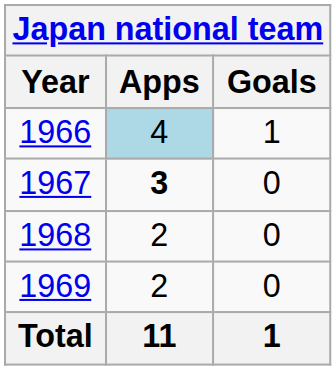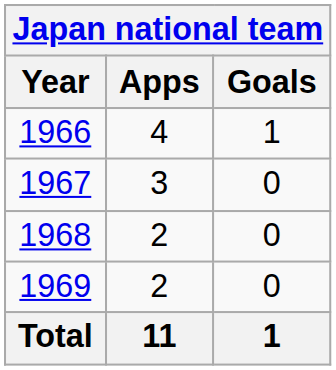(159, 132) lightblue background -> (159, 132) no background
(159, 183) bold -> (159, 183) normal
